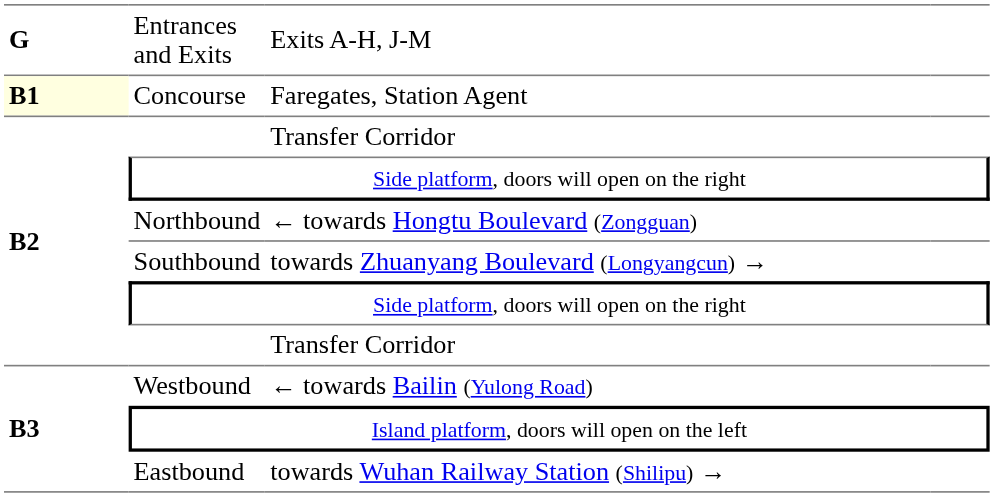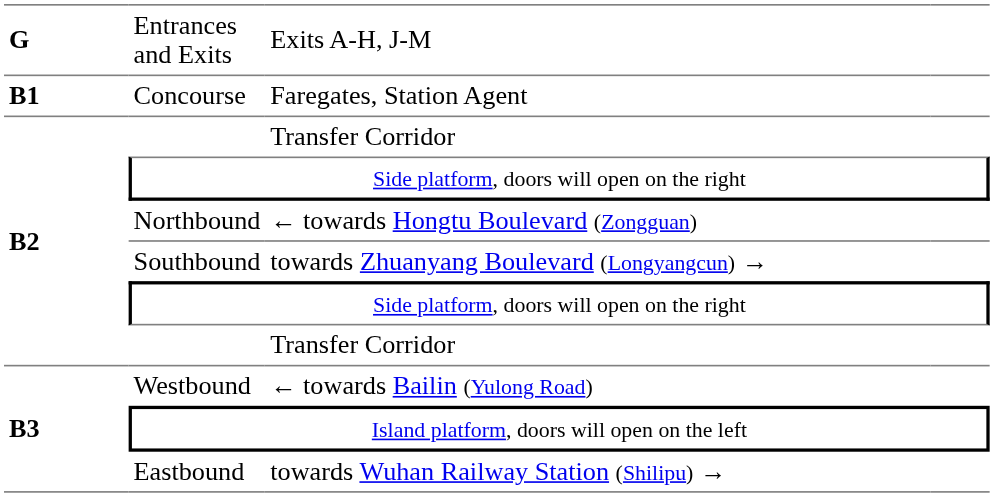(24, 95) lightyellow background -> (24, 95) no background
